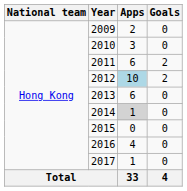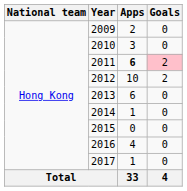(132, 62) normal -> (132, 62) bold
(165, 62) no background -> (165, 62) pink background
(132, 79) lightblue background -> (132, 79) no background
(132, 112) lightgrey background -> (132, 112) no background
